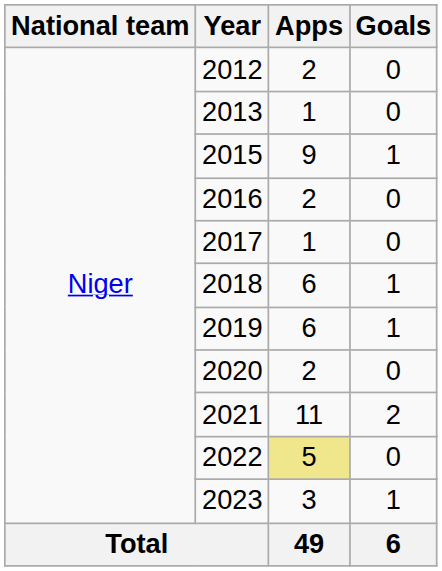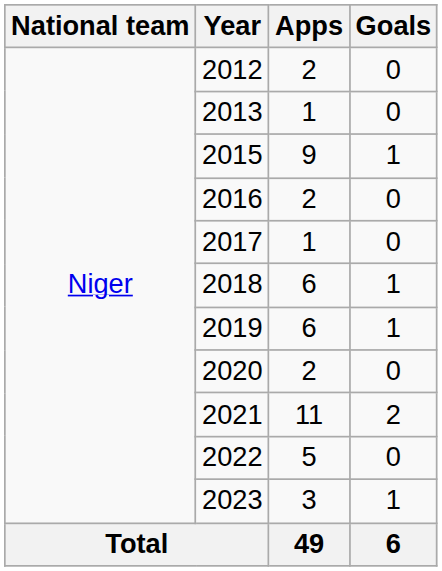(309, 457) khaki background -> (309, 457) no background
